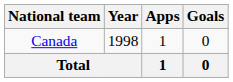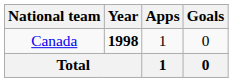(123, 41) normal -> (123, 41) bold
